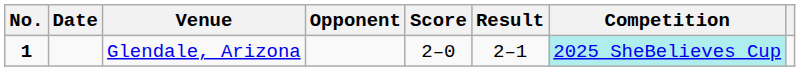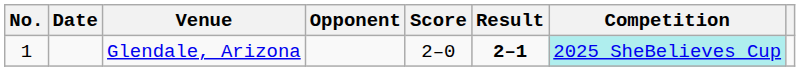(26, 51) bold -> (26, 51) normal
(510, 51) normal -> (510, 51) bold
